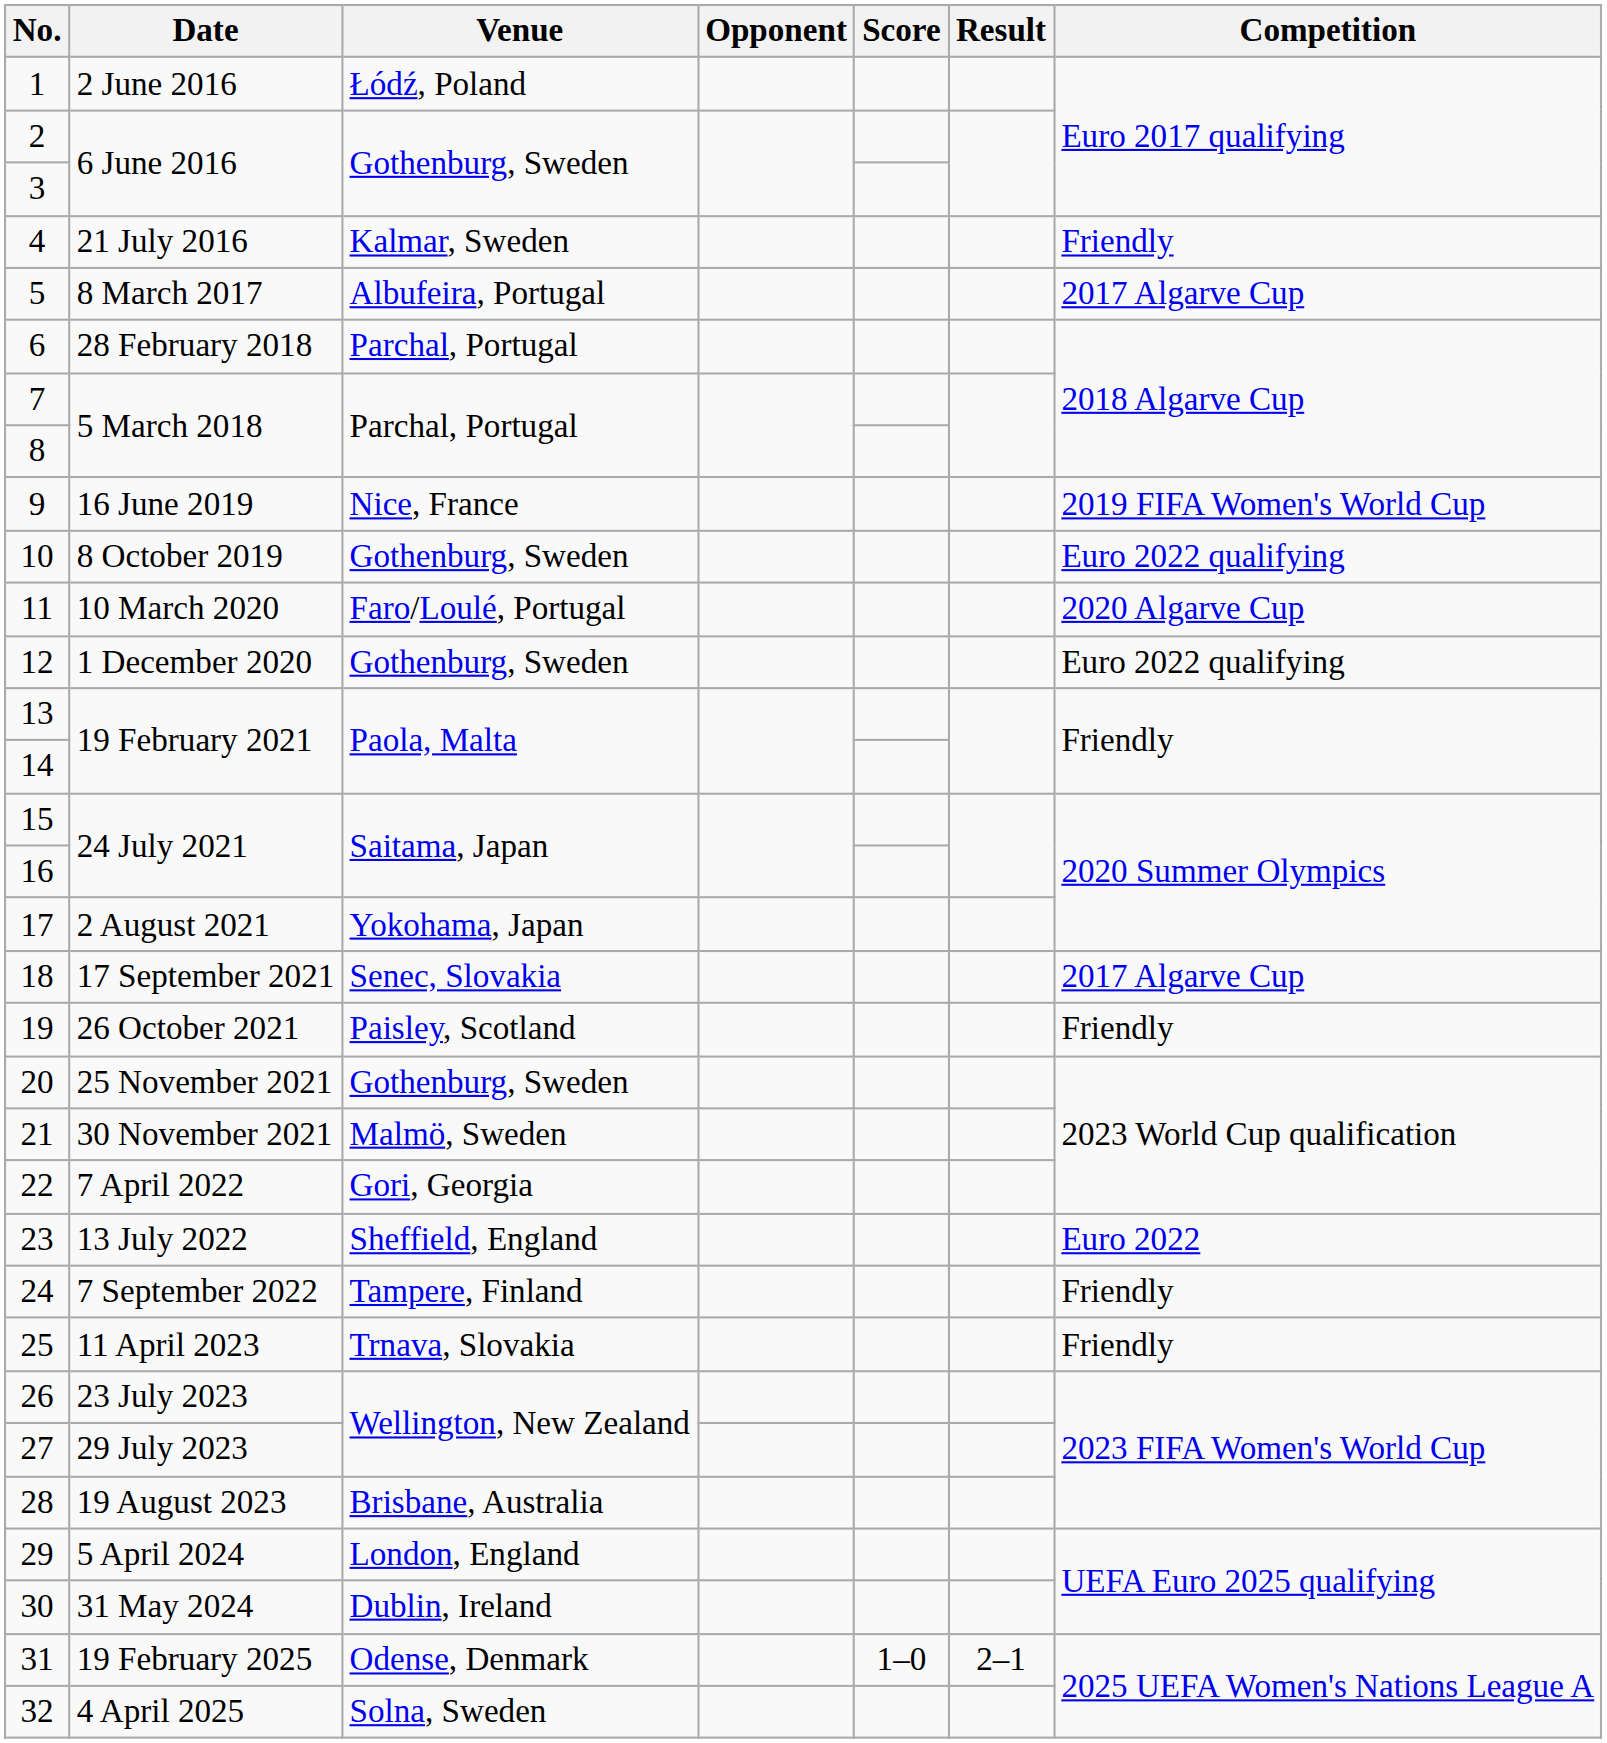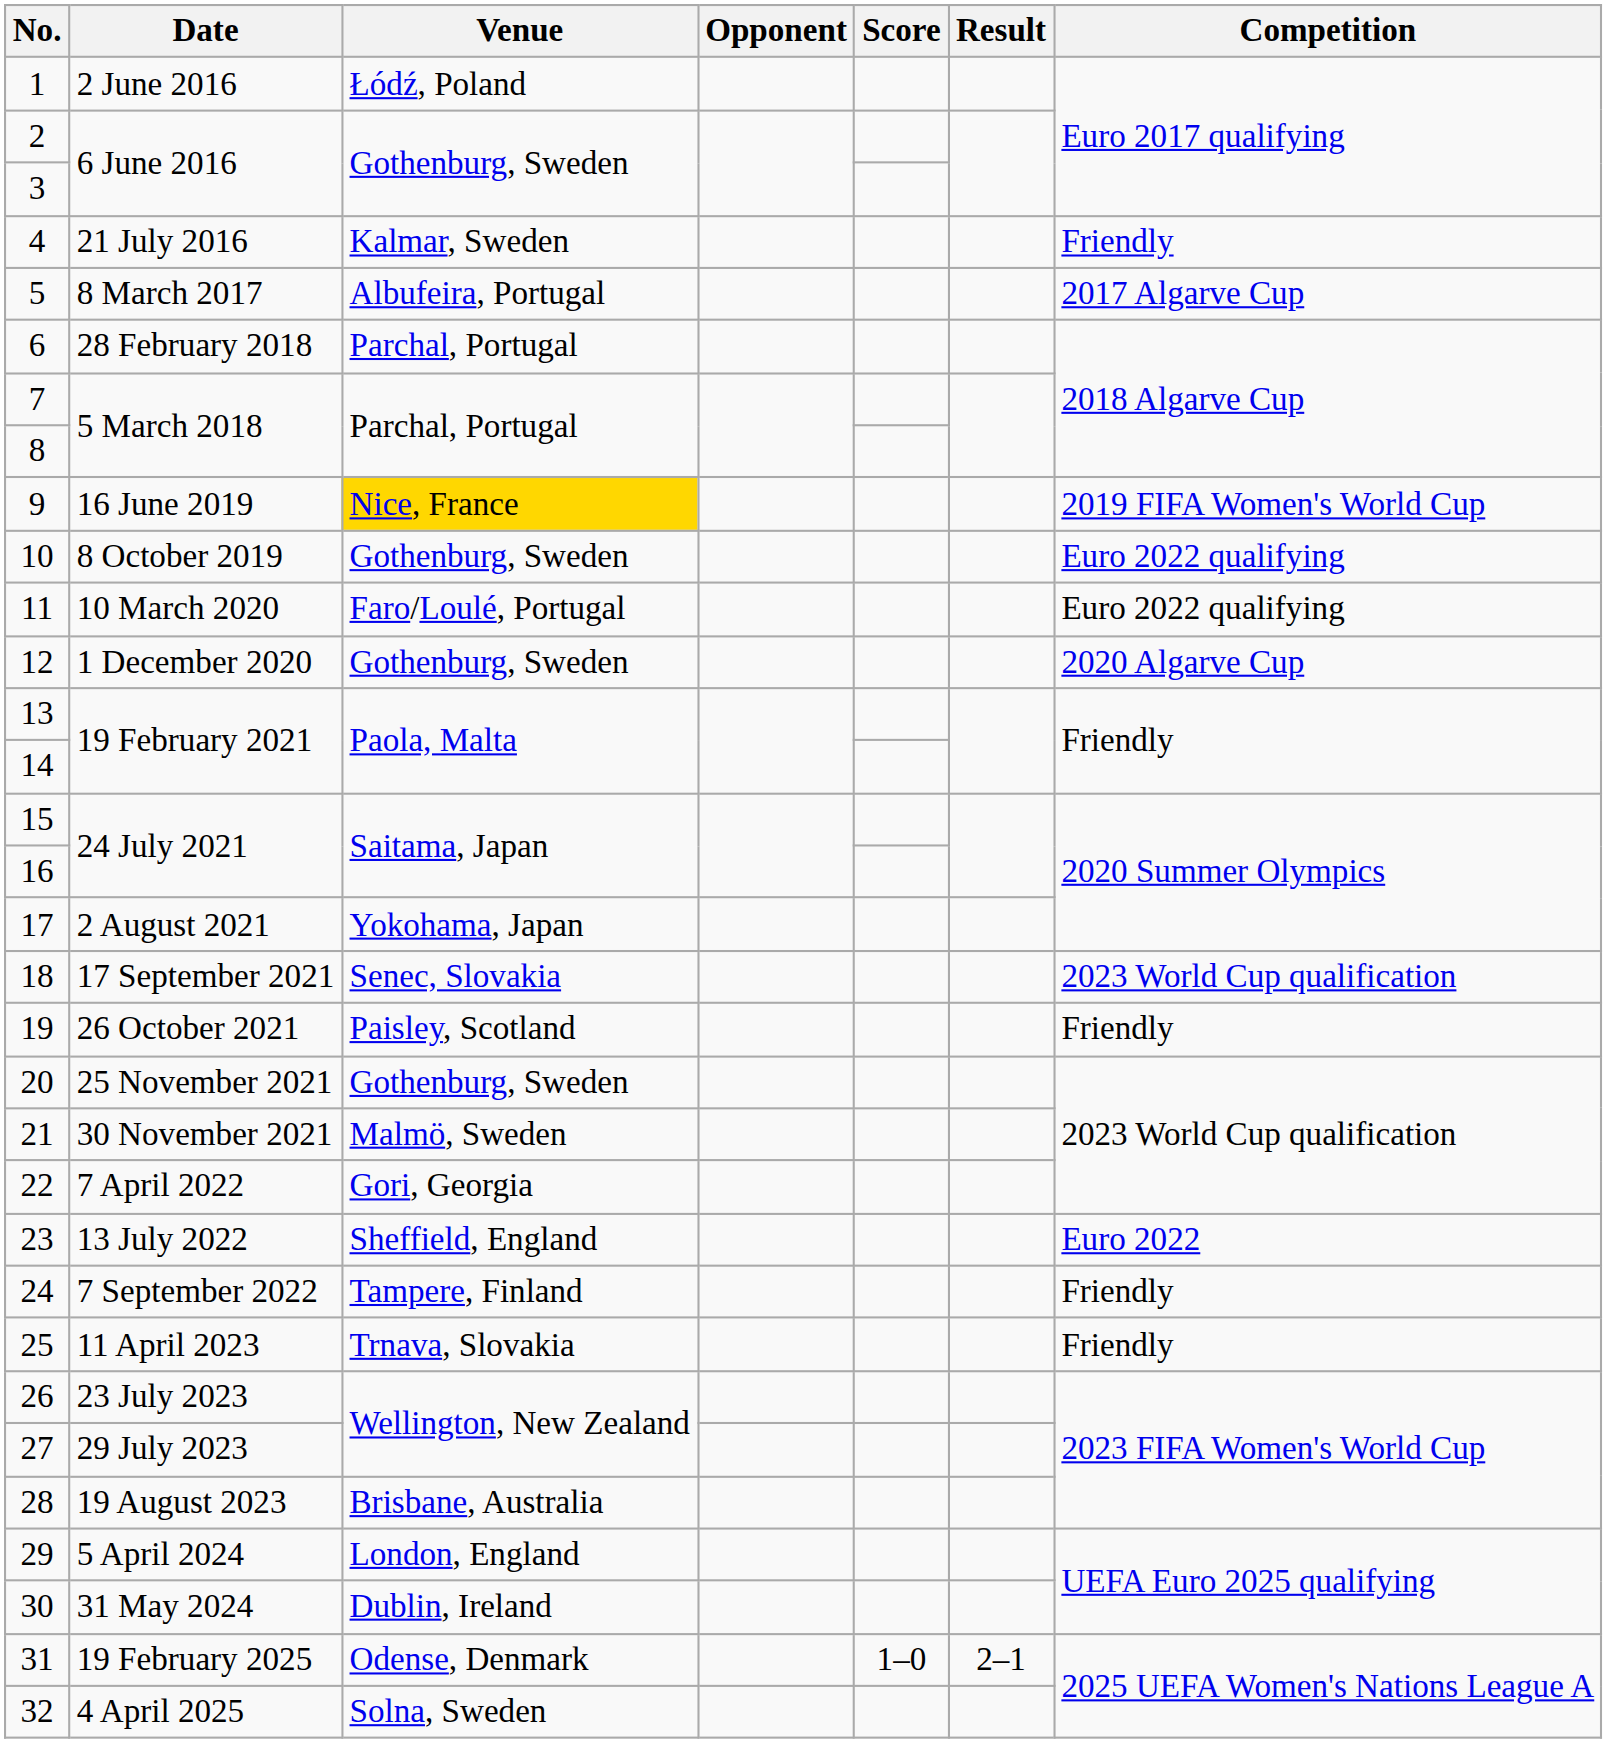(434, 503) no background -> (434, 503) gold background
(1183, 608) 2020 Algarve Cup -> (1203, 608) Euro 2022 qualifying
(1203, 661) Euro 2022 qualifying -> (1183, 661) 2020 Algarve Cup
(1183, 976) 2017 Algarve Cup -> (1259, 976) 2023 World Cup qualification
